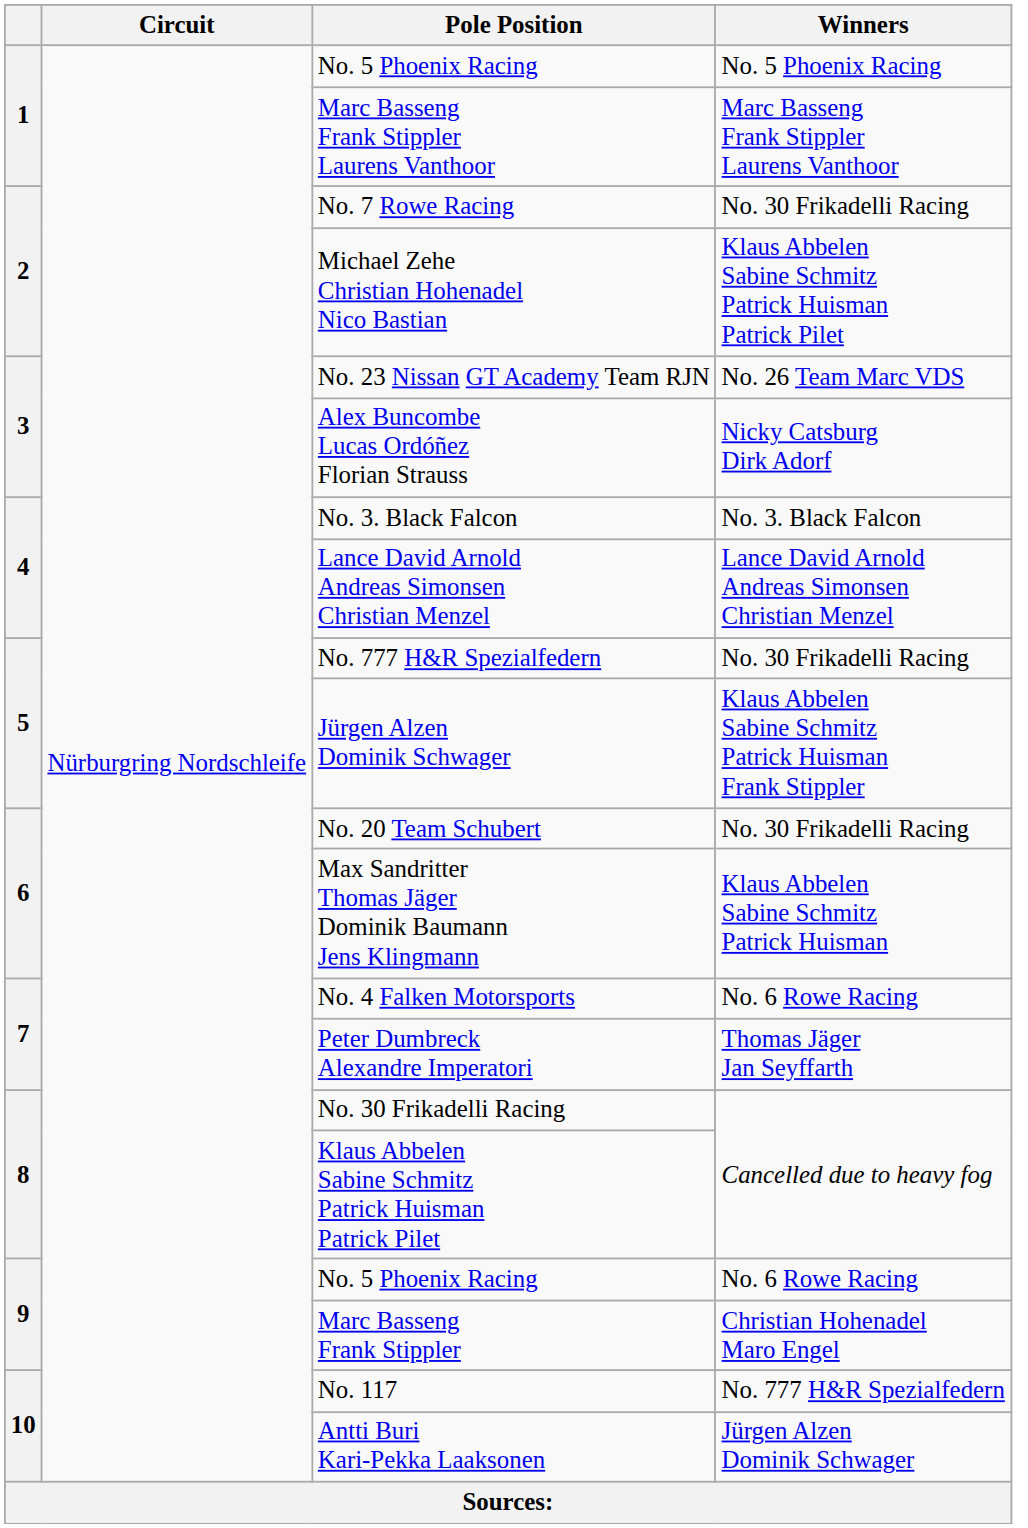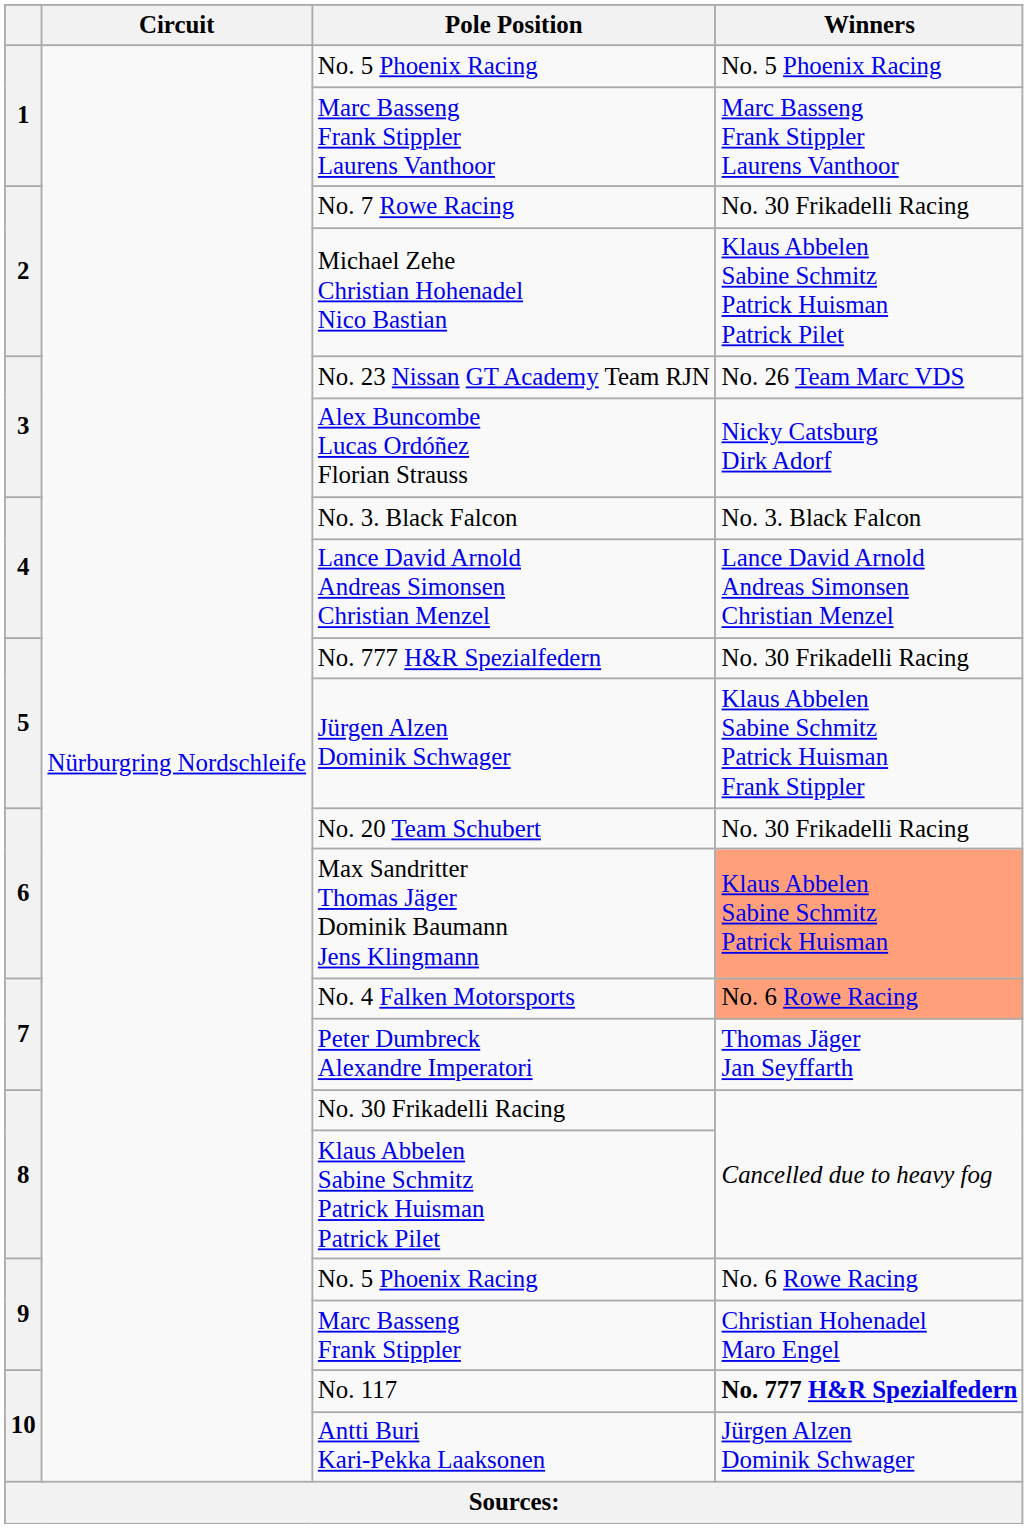(805, 912) no background -> (805, 912) lightsalmon background
(820, 997) no background -> (820, 997) lightsalmon background
(863, 1390) normal -> (869, 1390) bold
